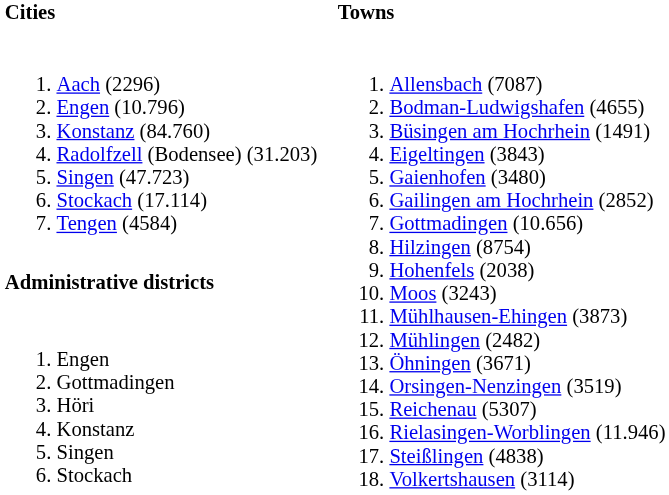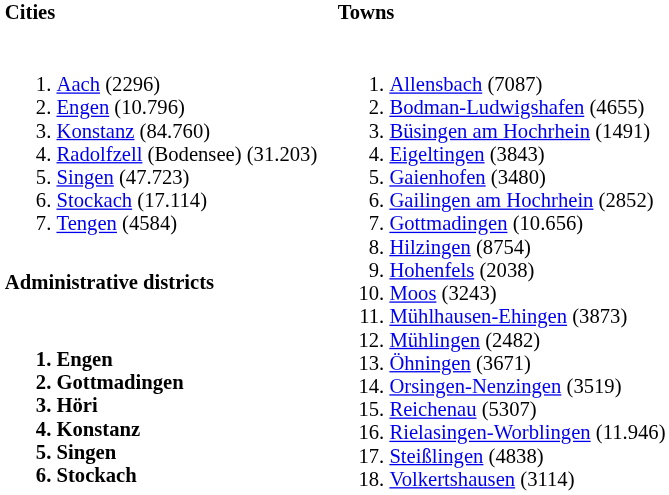(169, 417) normal -> (169, 417) bold
